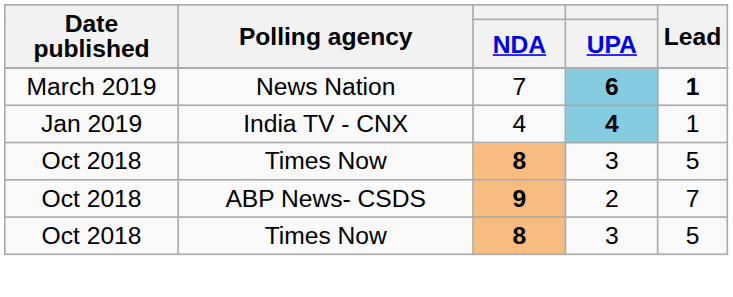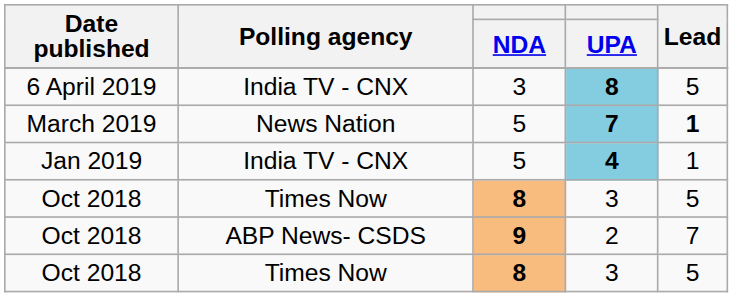+ row: (92, 86)
(519, 86) 7 -> (519, 124) 5
(612, 86) 6 -> (612, 124) 7
(519, 124) 4 -> (519, 161) 5
